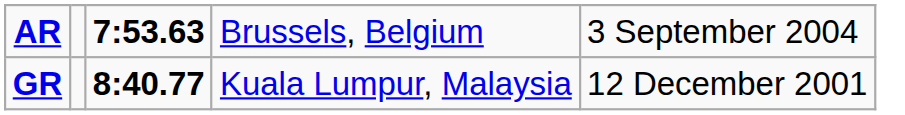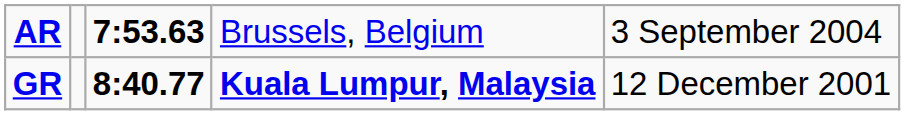(396, 84) normal -> (408, 84) bold
